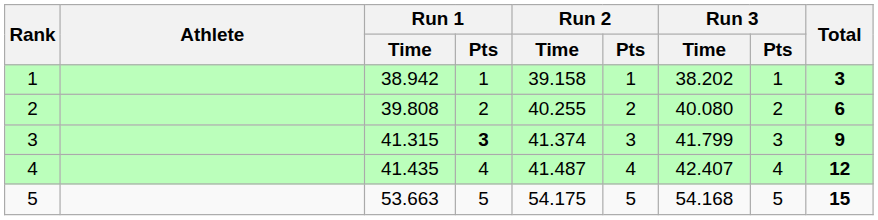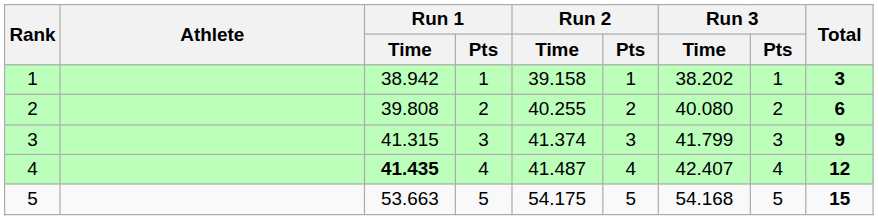(483, 139) bold -> (483, 139) normal
(410, 169) normal -> (410, 169) bold
